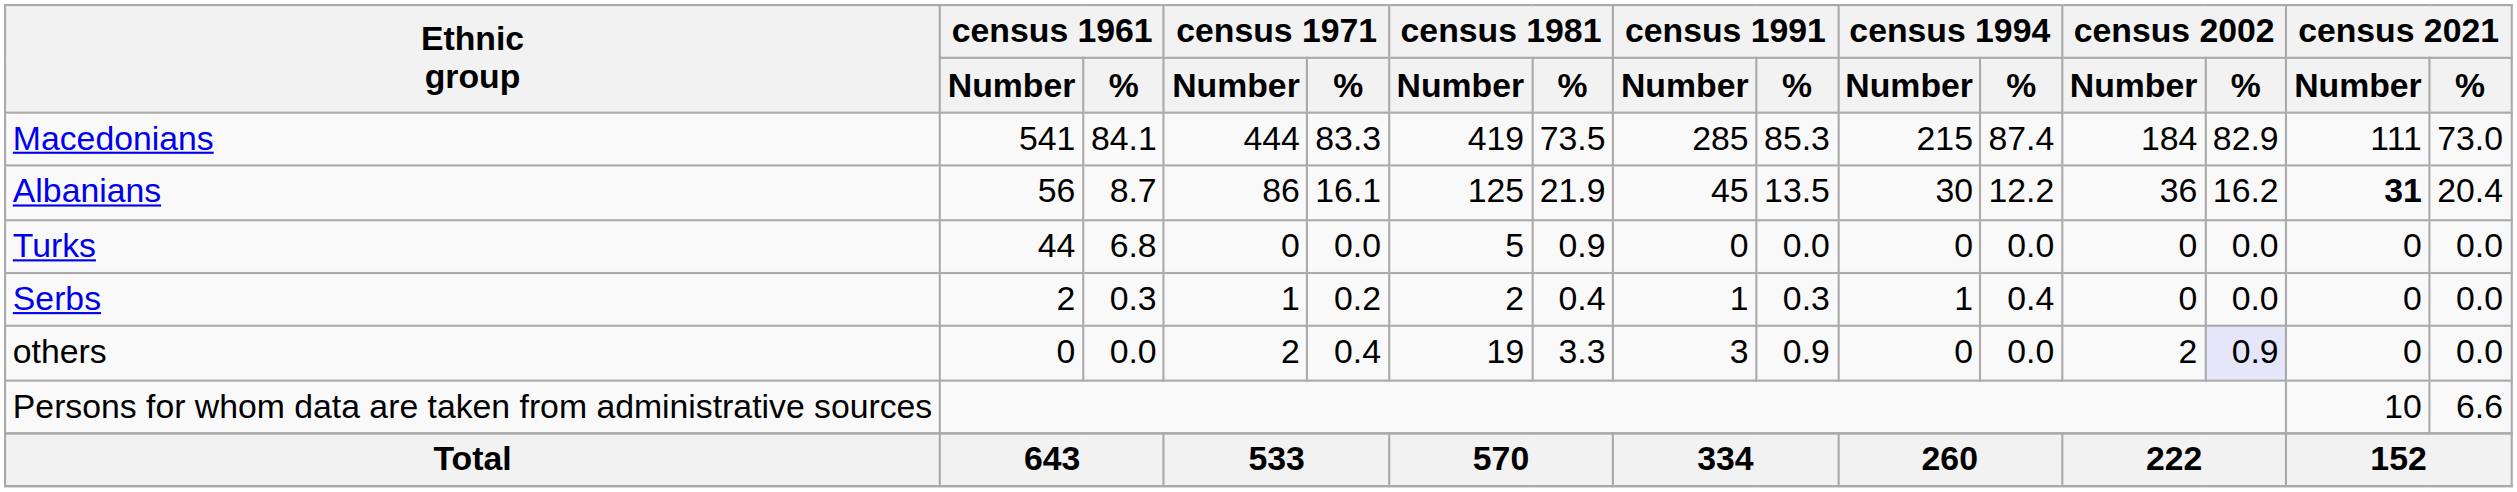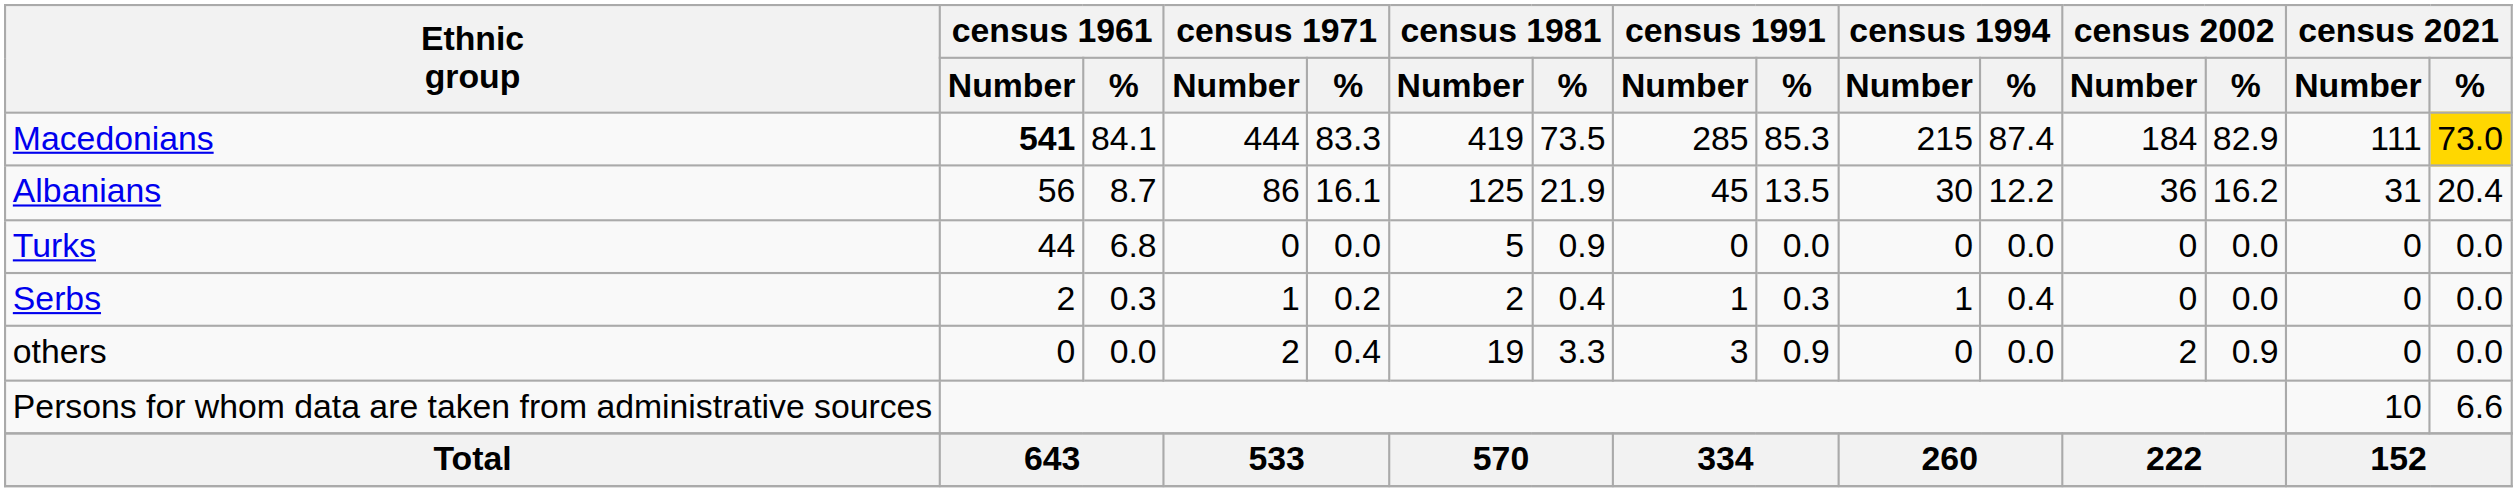(1047, 138) normal -> (1047, 138) bold
(2470, 138) no background -> (2470, 138) gold background
(2403, 191) bold -> (2403, 191) normal
(2255, 352) lavender background -> (2255, 352) no background
